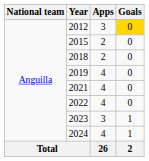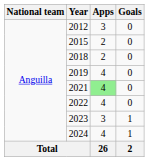(130, 27) gold background -> (130, 27) no background
(103, 88) no background -> (103, 88) lightgreen background
